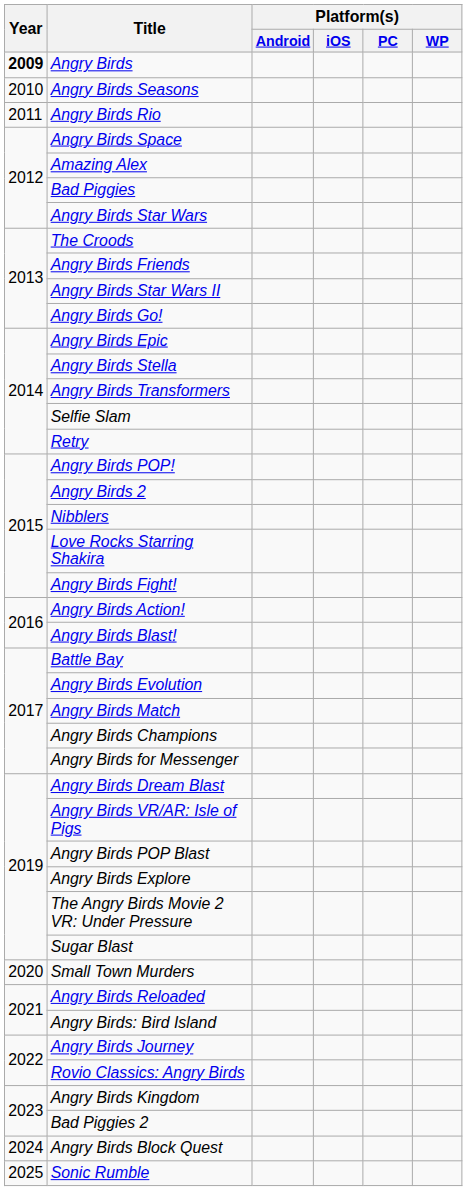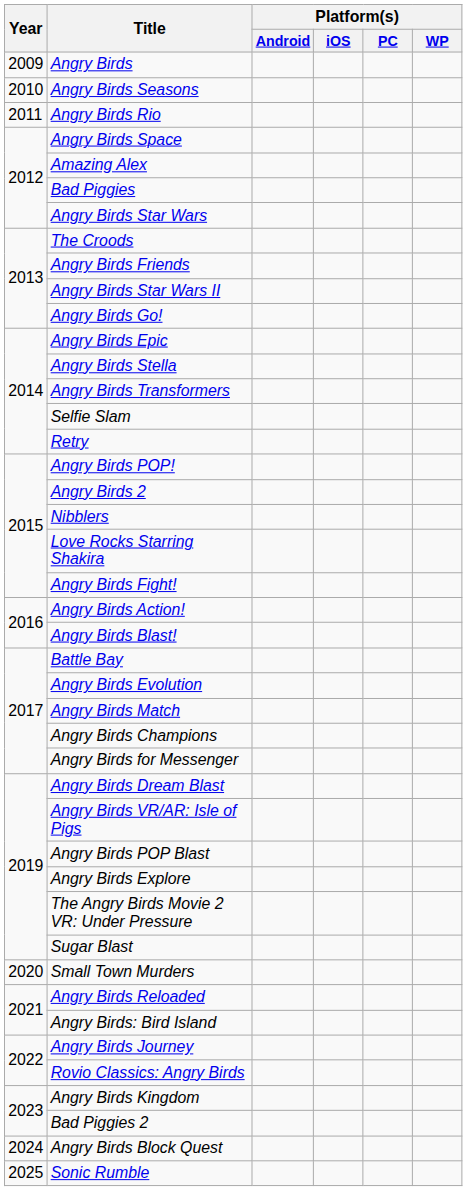(26, 64) bold -> (26, 64) normal
